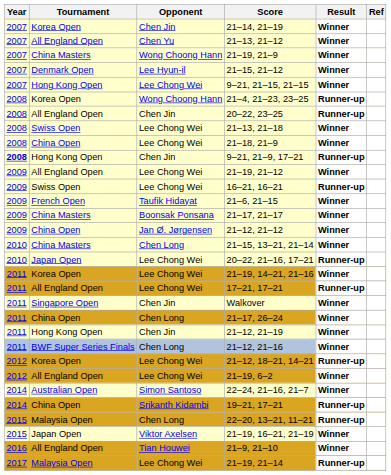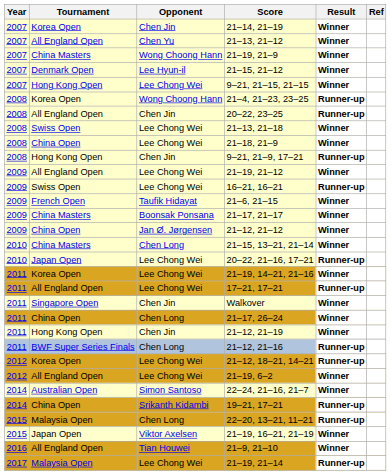(17, 158) bold -> (17, 158) normal
(334, 347) Winner -> (341, 347) Runner-up
